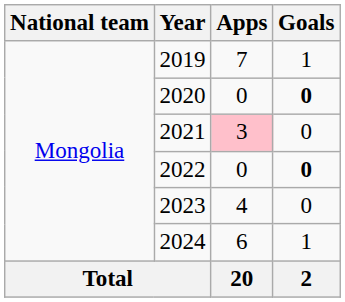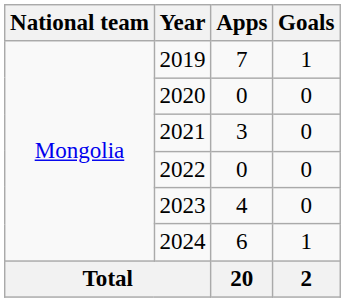(306, 95) bold -> (306, 95) normal
(242, 132) pink background -> (242, 132) no background
(306, 168) bold -> (306, 168) normal
